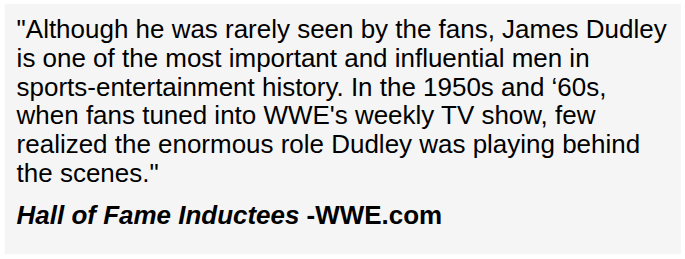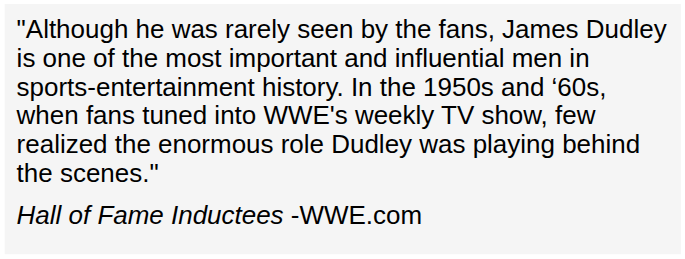(229, 215) bold -> (219, 215) normal
